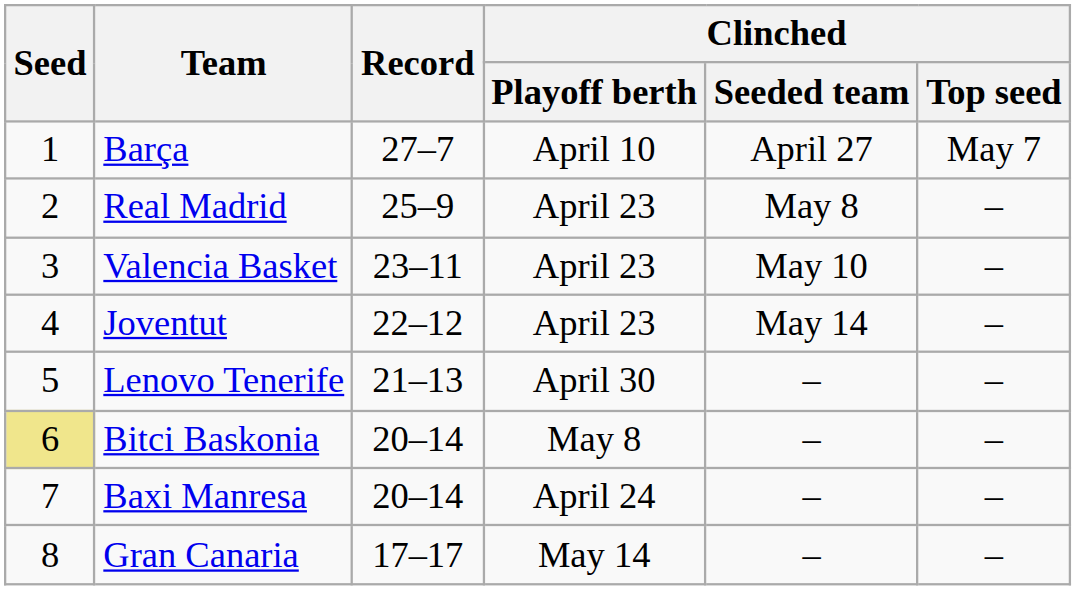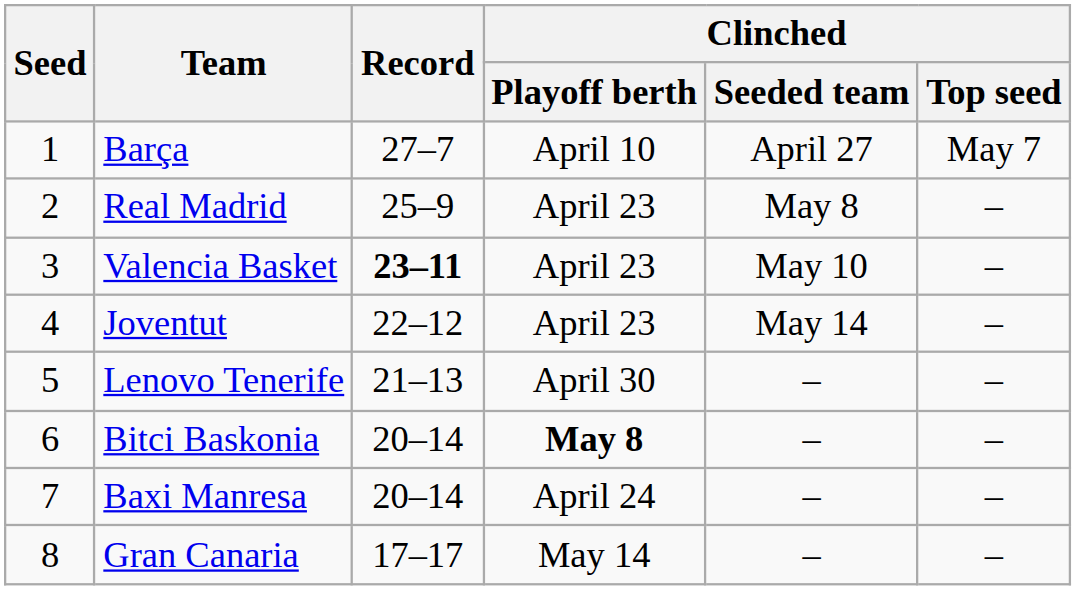(418, 264) normal -> (418, 264) bold
(50, 438) khaki background -> (50, 438) no background
(594, 438) normal -> (594, 438) bold
